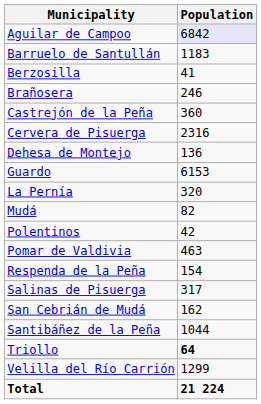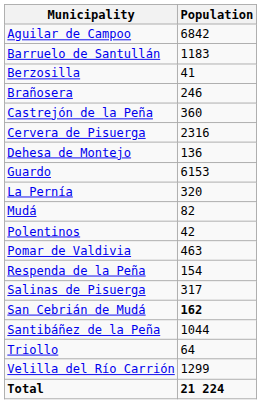(195, 34) lavender background -> (195, 34) no background
(191, 310) normal -> (191, 310) bold
(188, 349) bold -> (188, 349) normal
